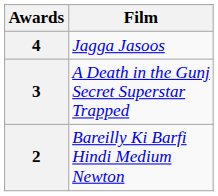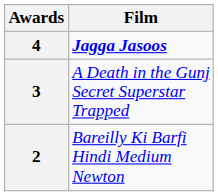(119, 45) normal -> (120, 45) bold
